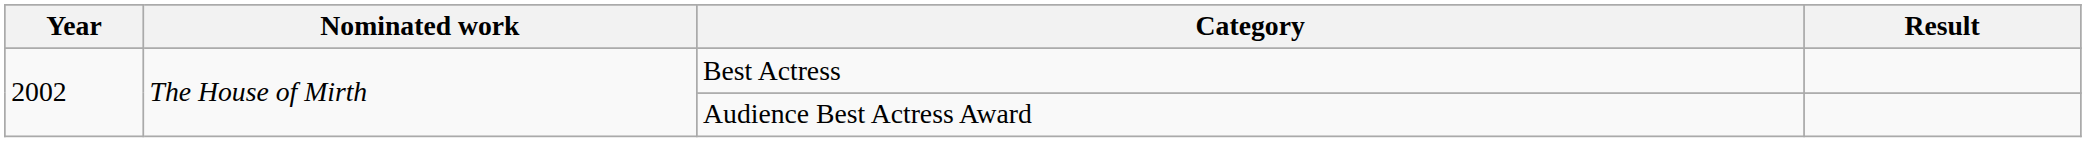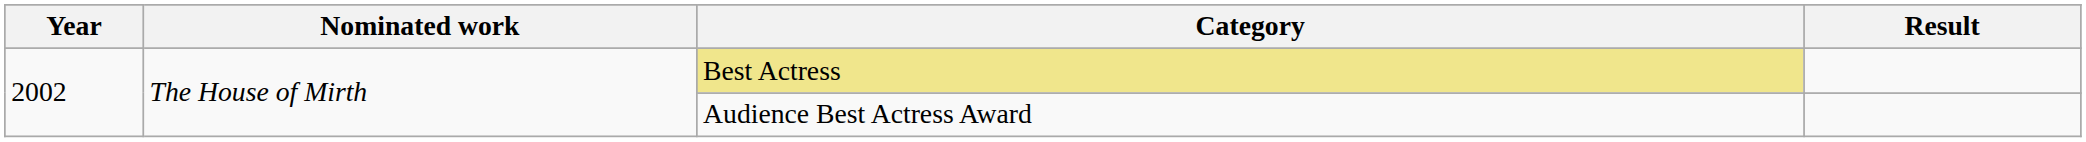(772, 70) no background -> (772, 70) khaki background
